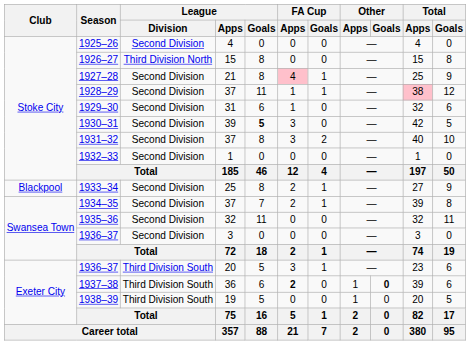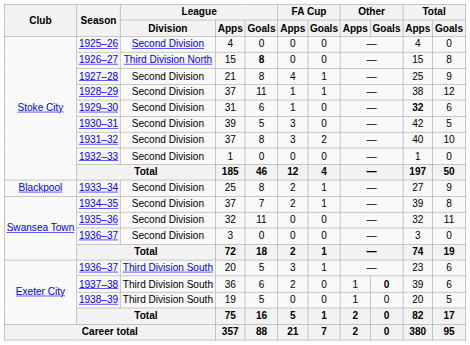(261, 60) normal -> (261, 60) bold
(293, 76) pink background -> (293, 76) no background
(418, 92) pink background -> (418, 92) no background
(418, 108) normal -> (418, 108) bold
(261, 124) bold -> (261, 124) normal
(293, 284) bold -> (293, 284) normal
